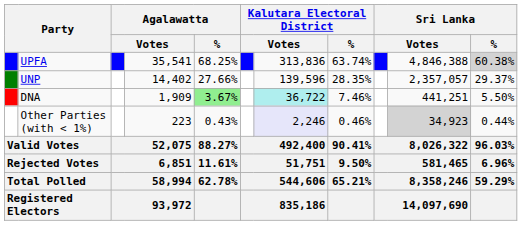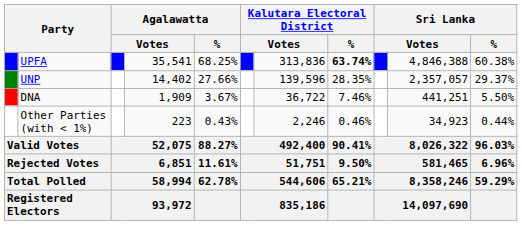(352, 62) normal -> (352, 62) bold
(494, 62) lightgrey background -> (494, 62) no background
(221, 97) lightgreen background -> (221, 97) no background
(306, 97) paleturquoise background -> (306, 97) no background
(309, 121) lavender background -> (309, 121) no background
(448, 121) lightgrey background -> (448, 121) no background
